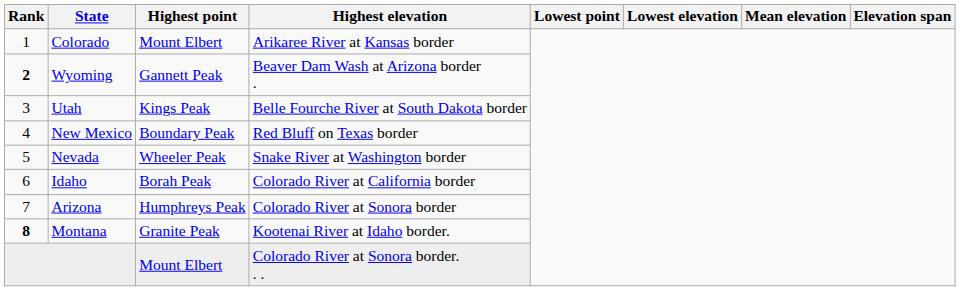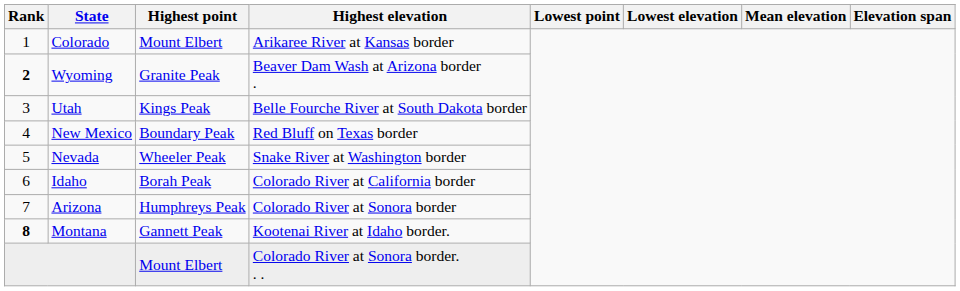(181, 74) Gannett Peak -> (180, 74) Granite Peak
(180, 231) Granite Peak -> (181, 231) Gannett Peak
